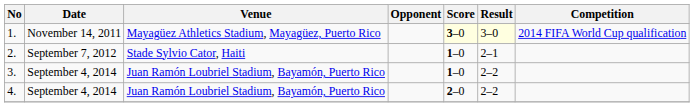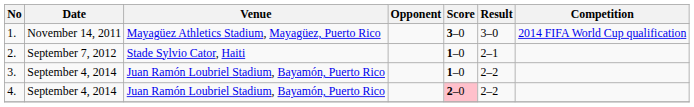(456, 33) lightyellow background -> (456, 33) no background
(489, 33) lightyellow background -> (489, 33) no background
(456, 91) no background -> (456, 91) pink background
